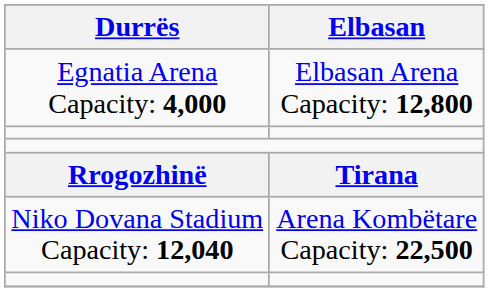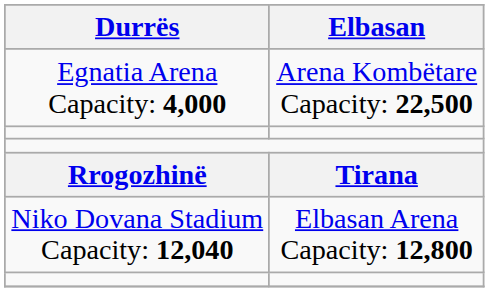(377, 87) Elbasan Arena Capacity: 12,800 -> (377, 87) Arena Kombëtare Capacity: 22,500
(377, 234) Arena Kombëtare Capacity: 22,500 -> (377, 234) Elbasan Arena Capacity: 12,800
